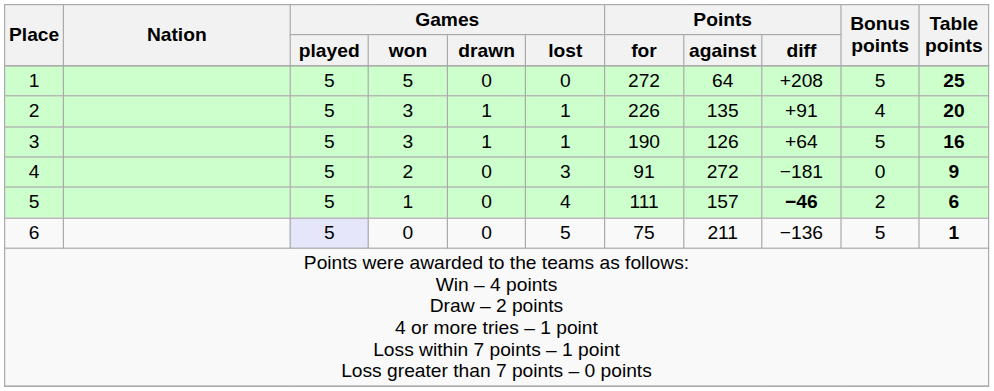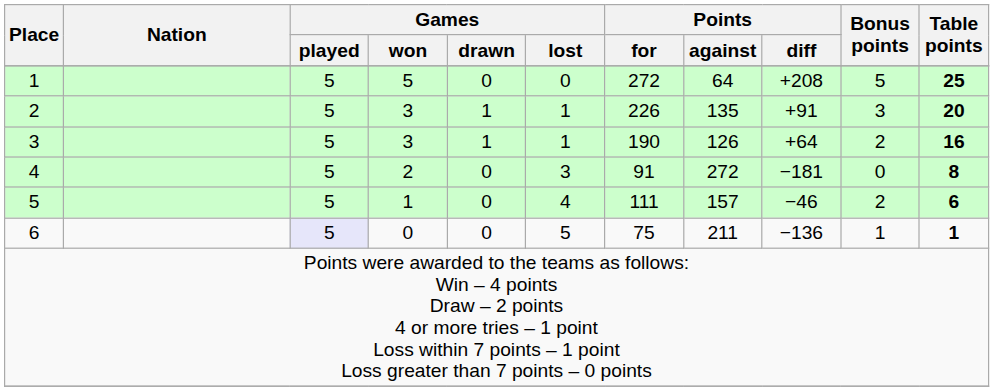(880, 111) 4 -> (880, 111) 3
(880, 141) 5 -> (880, 141) 2
(954, 171) 9 -> (954, 171) 8
(801, 202) bold -> (801, 202) normal
(880, 232) 5 -> (880, 232) 1
